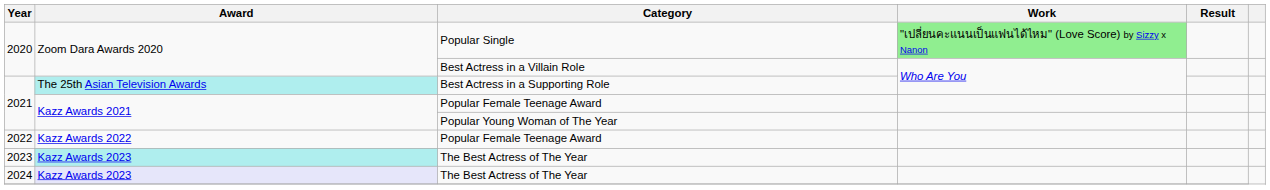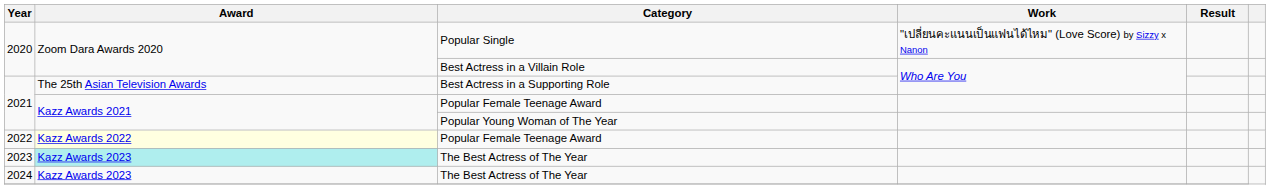(1033, 41) lightgreen background -> (1033, 41) no background
(122, 85) paleturquoise background -> (122, 85) no background
(84, 139) no background -> (84, 139) lightyellow background
(84, 175) lavender background -> (84, 175) no background
